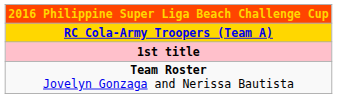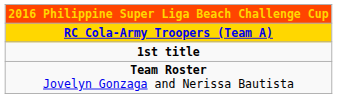(168, 52) pink background -> (168, 52) no background
